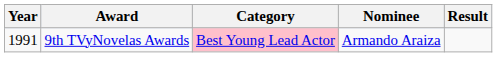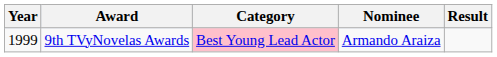(23, 39) 1991 -> (23, 39) 1999
